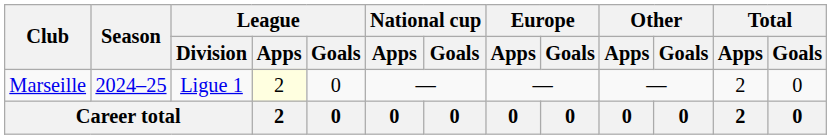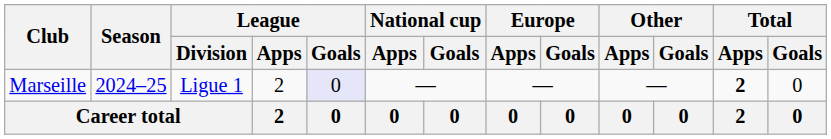(279, 85) lightyellow background -> (279, 85) no background
(336, 85) no background -> (336, 85) lavender background
(740, 85) normal -> (740, 85) bold
